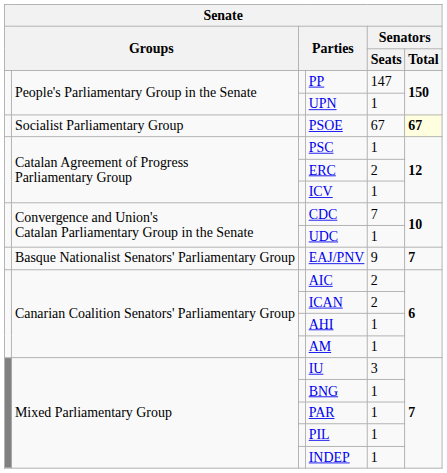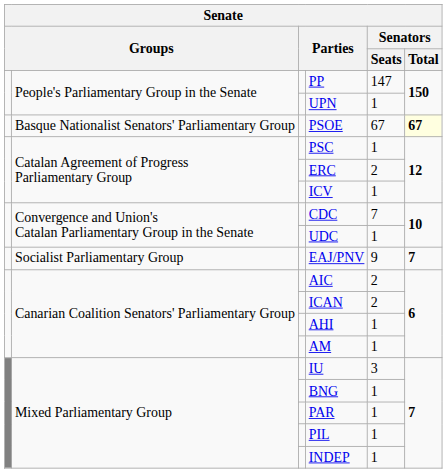(99, 125) Socialist Parliamentary Group -> (155, 125) Basque Nationalist Senators' Parliamentary Group
(155, 258) Basque Nationalist Senators' Parliamentary Group -> (99, 258) Socialist Parliamentary Group
